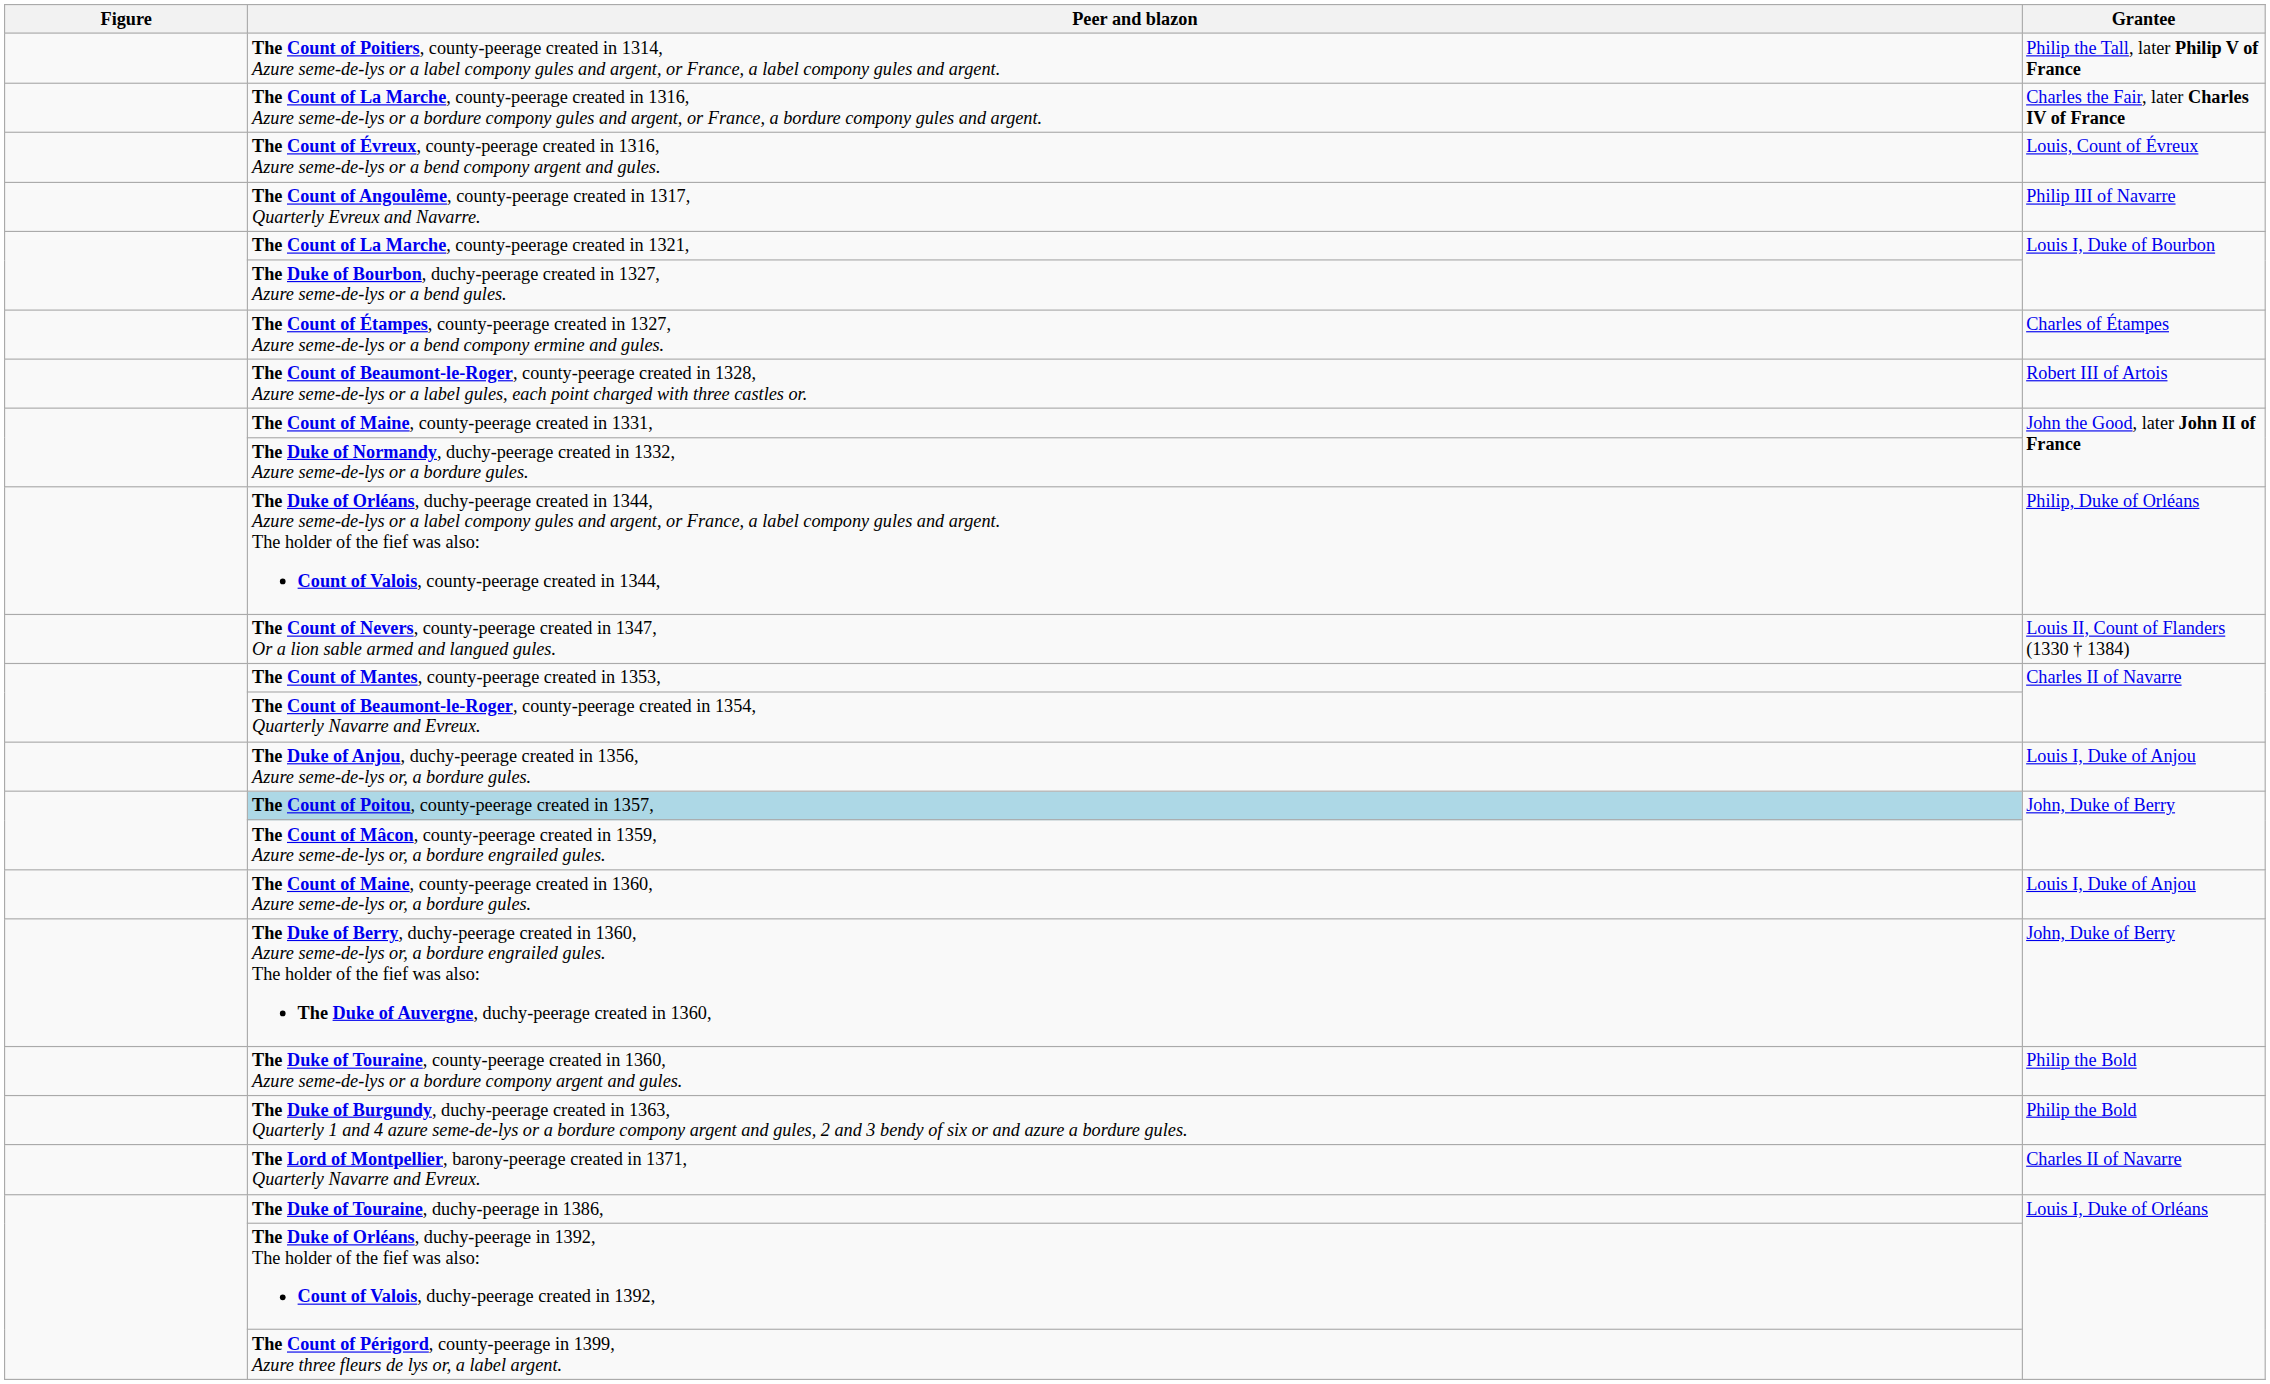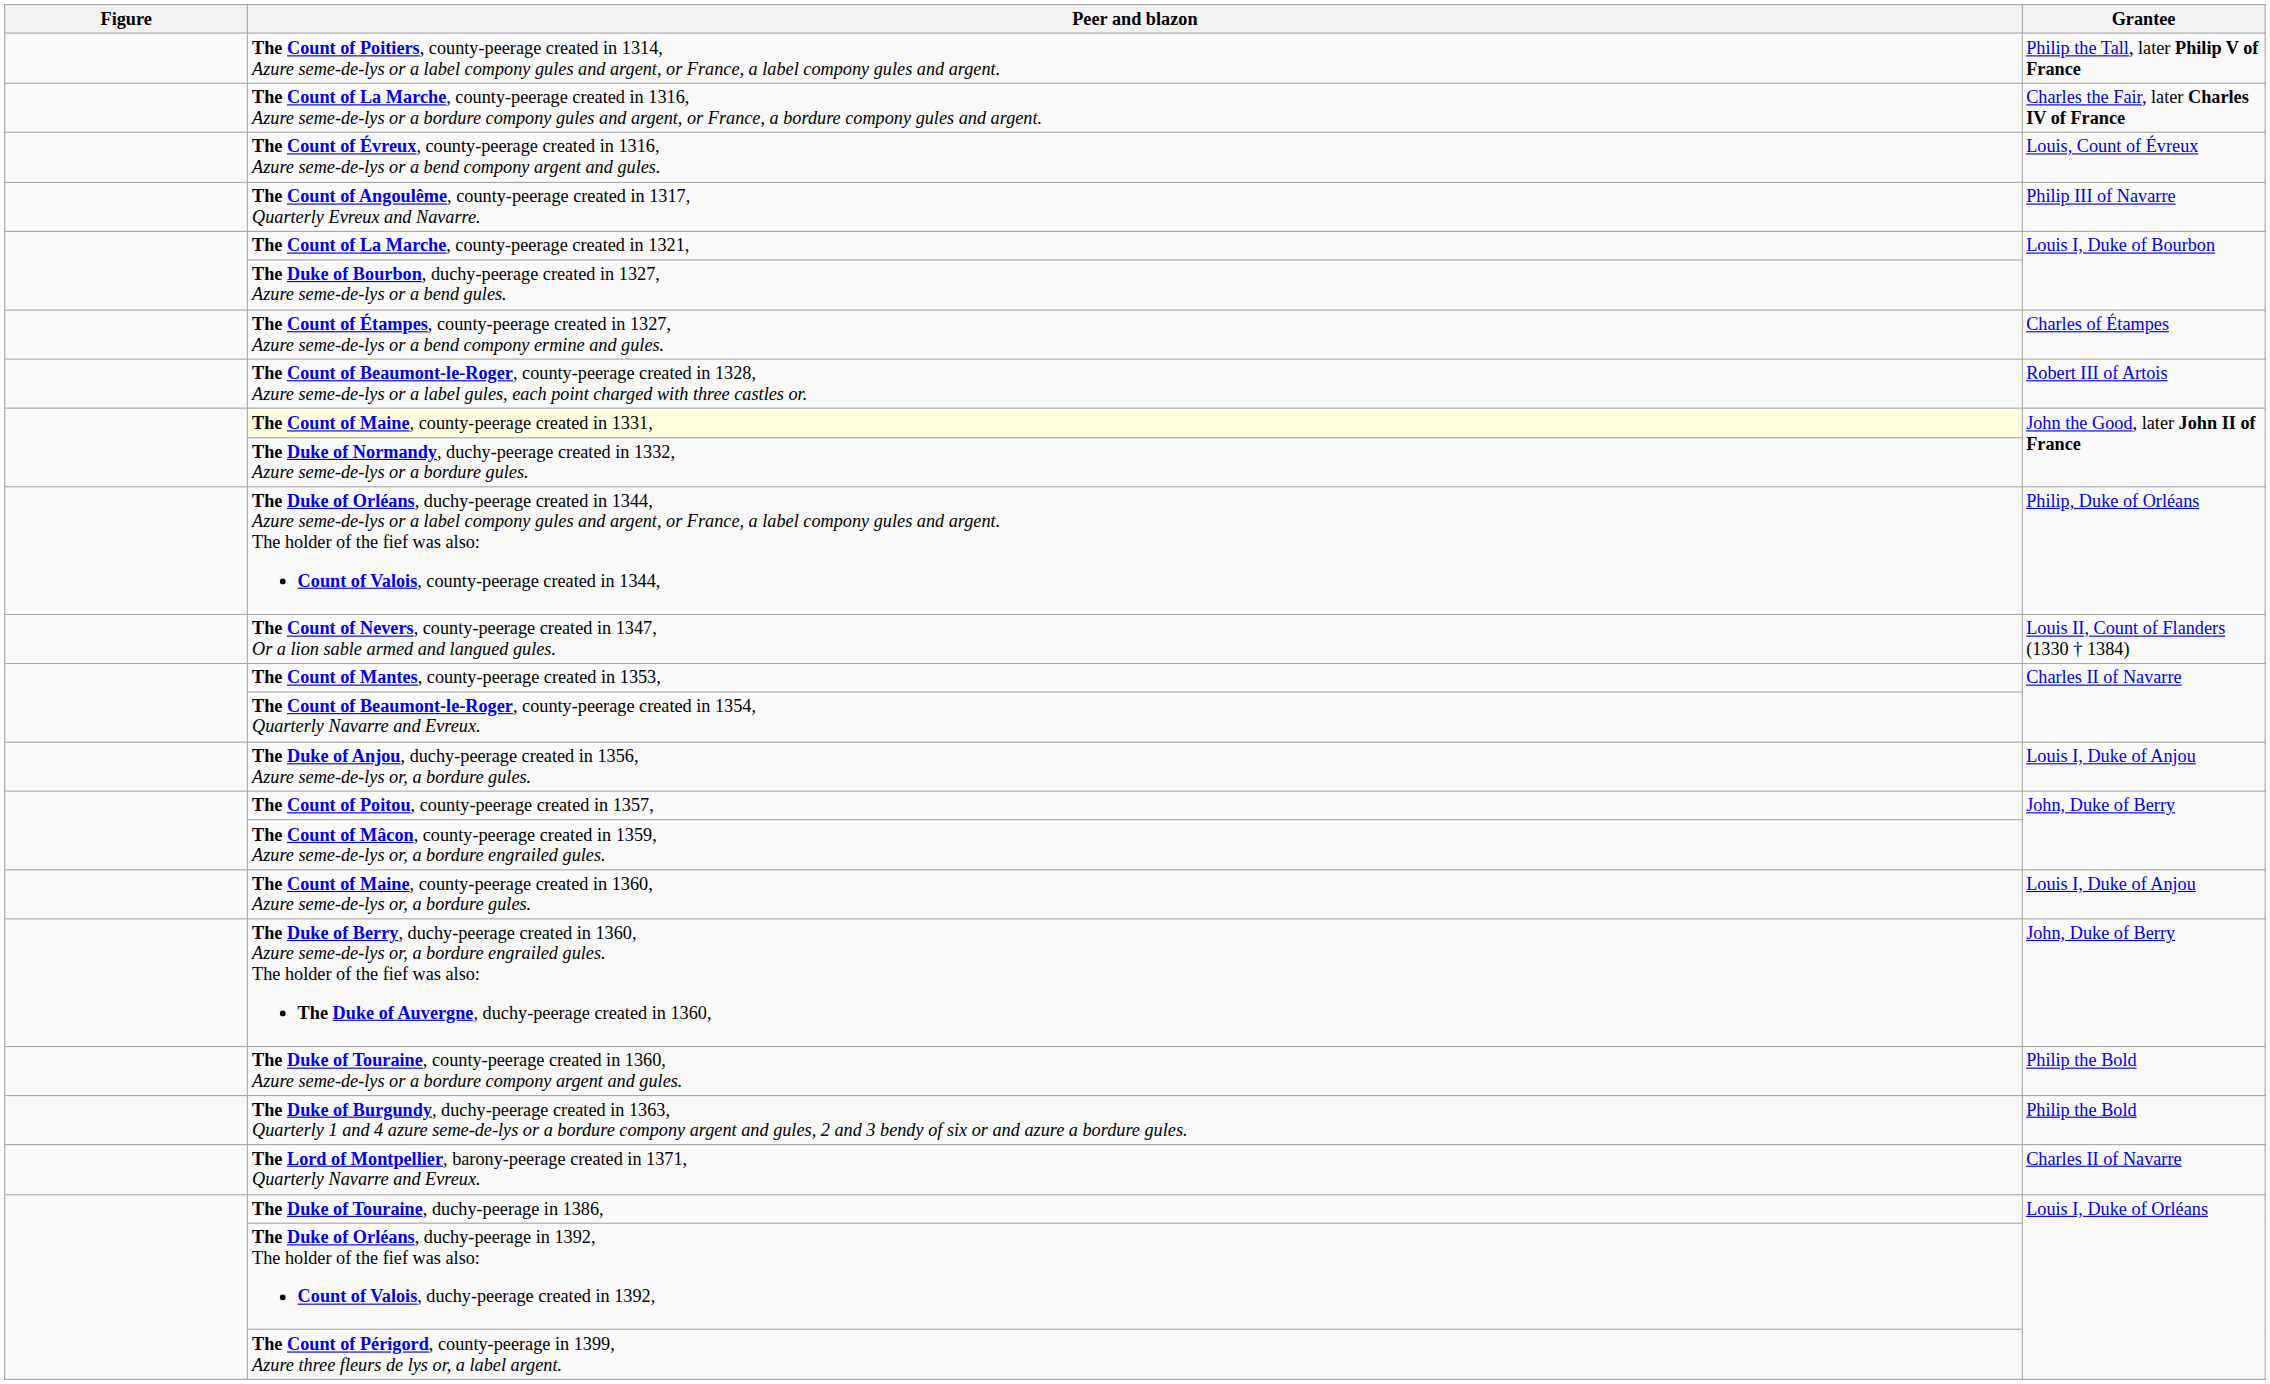(452, 422) no background -> (452, 422) lightyellow background
(453, 805) lightblue background -> (453, 805) no background
